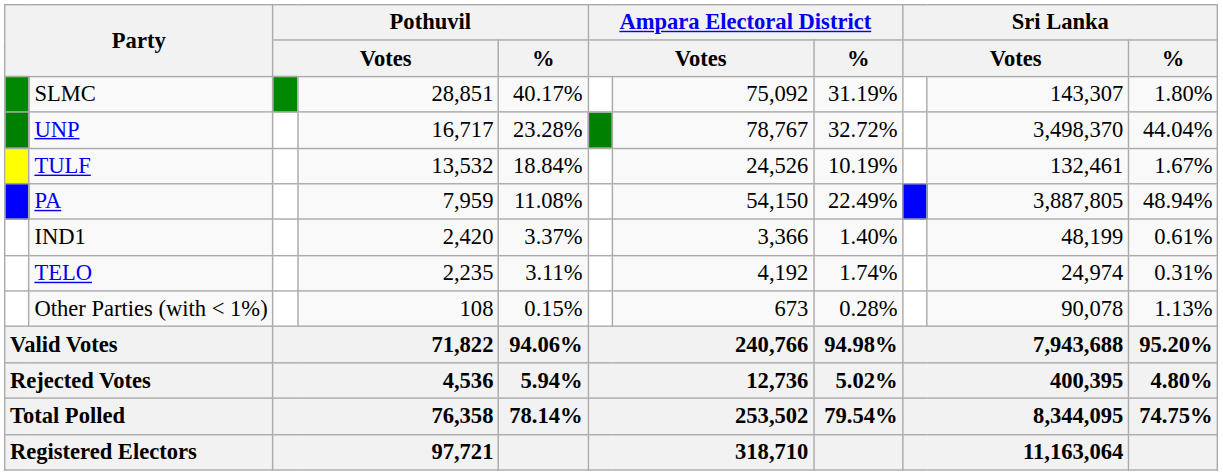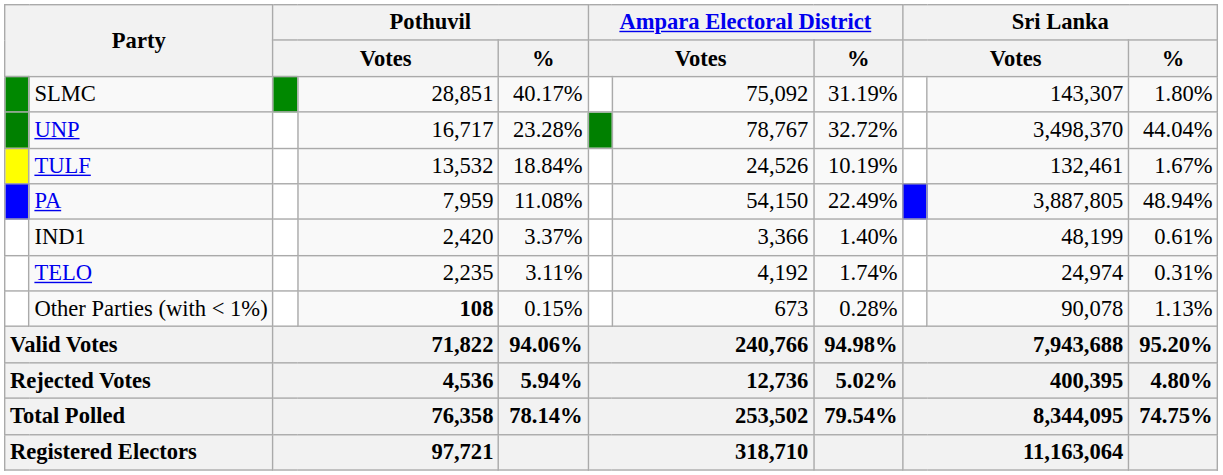(477, 308) normal -> (477, 308) bold
